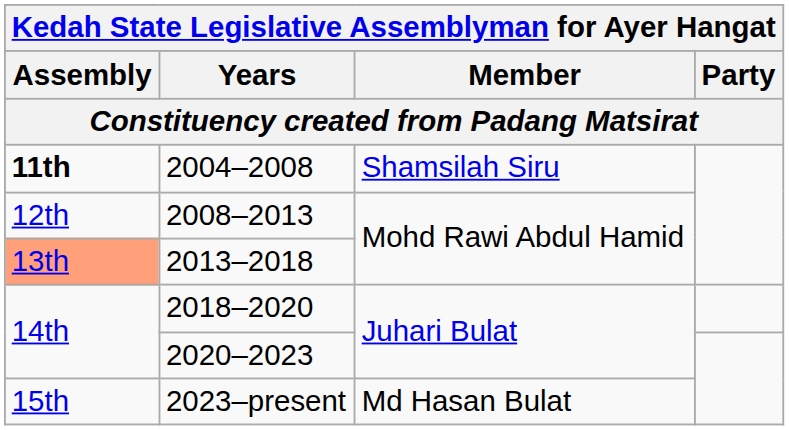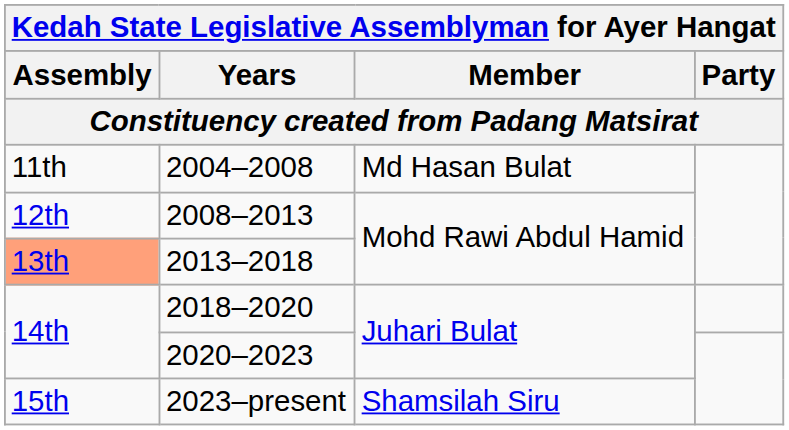(41, 167) bold -> (39, 167) normal
(461, 167) Shamsilah Siru -> (466, 167) Md Hasan Bulat
(466, 401) Md Hasan Bulat -> (461, 401) Shamsilah Siru
